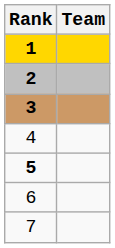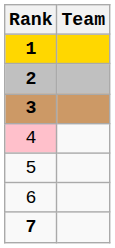(31, 138) no background -> (31, 138) pink background
(31, 168) bold -> (31, 168) normal
(31, 227) normal -> (31, 227) bold
